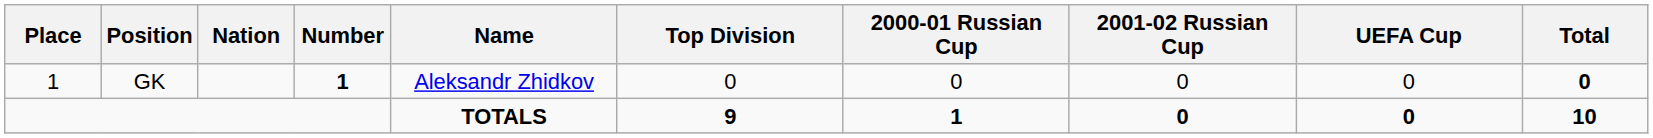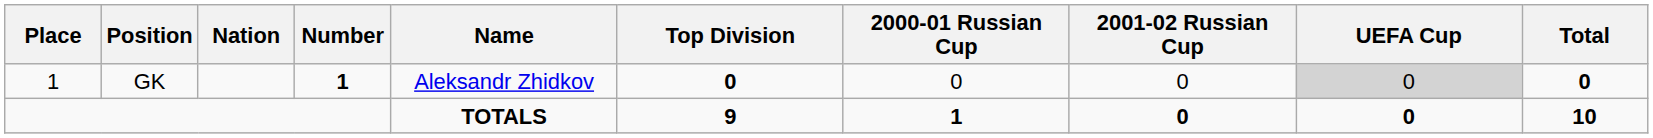(730, 81) normal -> (730, 81) bold
(1409, 81) no background -> (1409, 81) lightgrey background
